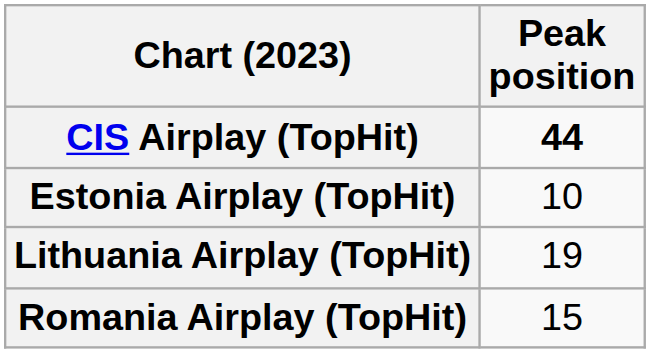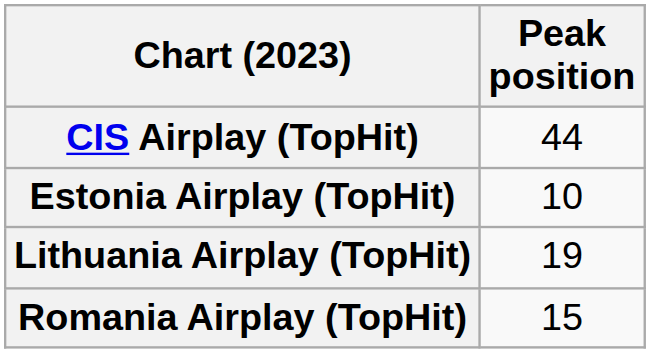(562, 136) bold -> (562, 136) normal
